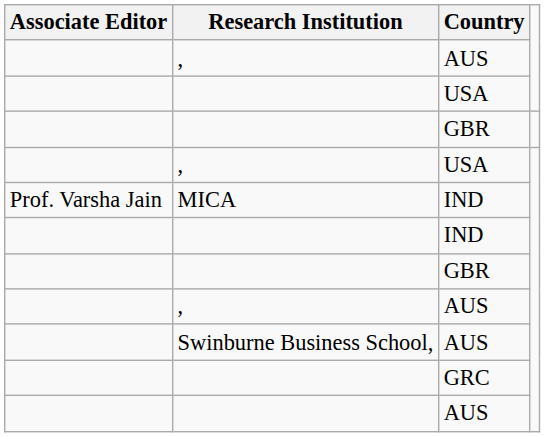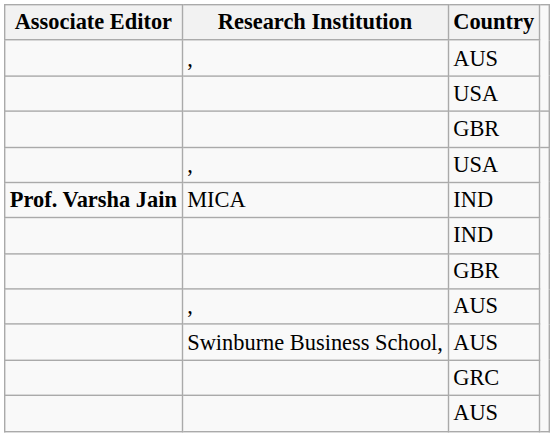(86, 199) normal -> (93, 199) bold
